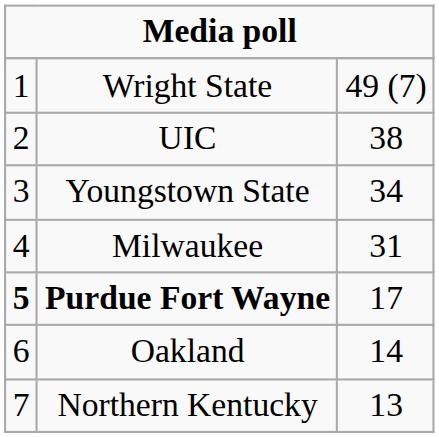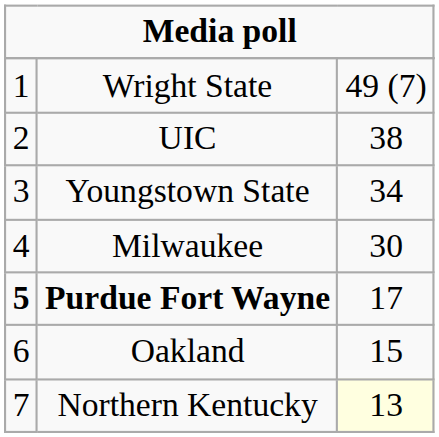(386, 244) 31 -> (386, 244) 30
(386, 351) 14 -> (386, 351) 15
(386, 404) no background -> (386, 404) lightyellow background
